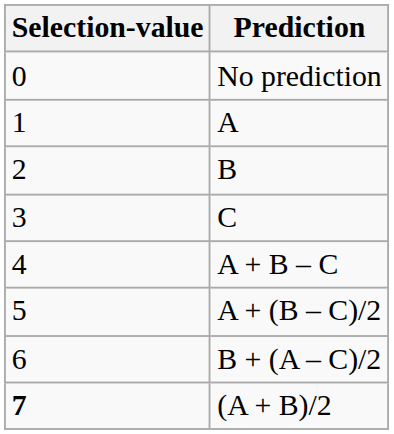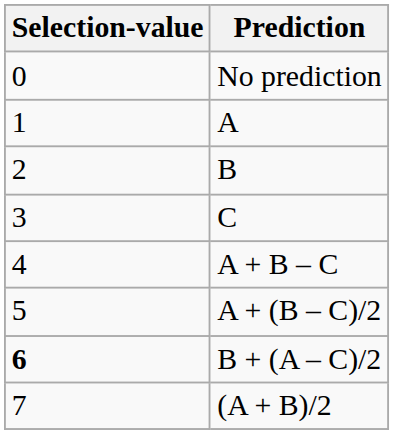(19, 358) normal -> (19, 358) bold
(19, 405) bold -> (19, 405) normal
